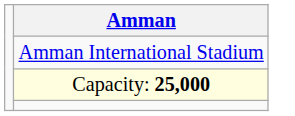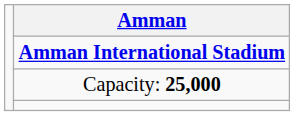(141, 52) normal -> (152, 52) bold
(141, 84) lightyellow background -> (152, 84) no background
